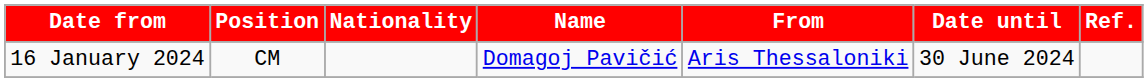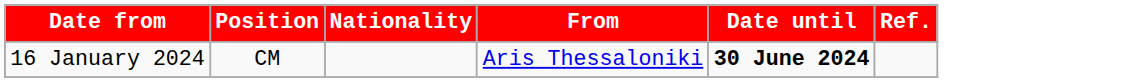- column: (580, 23)
(997, 59) normal -> (792, 59) bold
